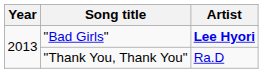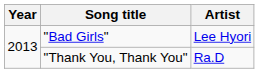(224, 36) bold -> (222, 36) normal
